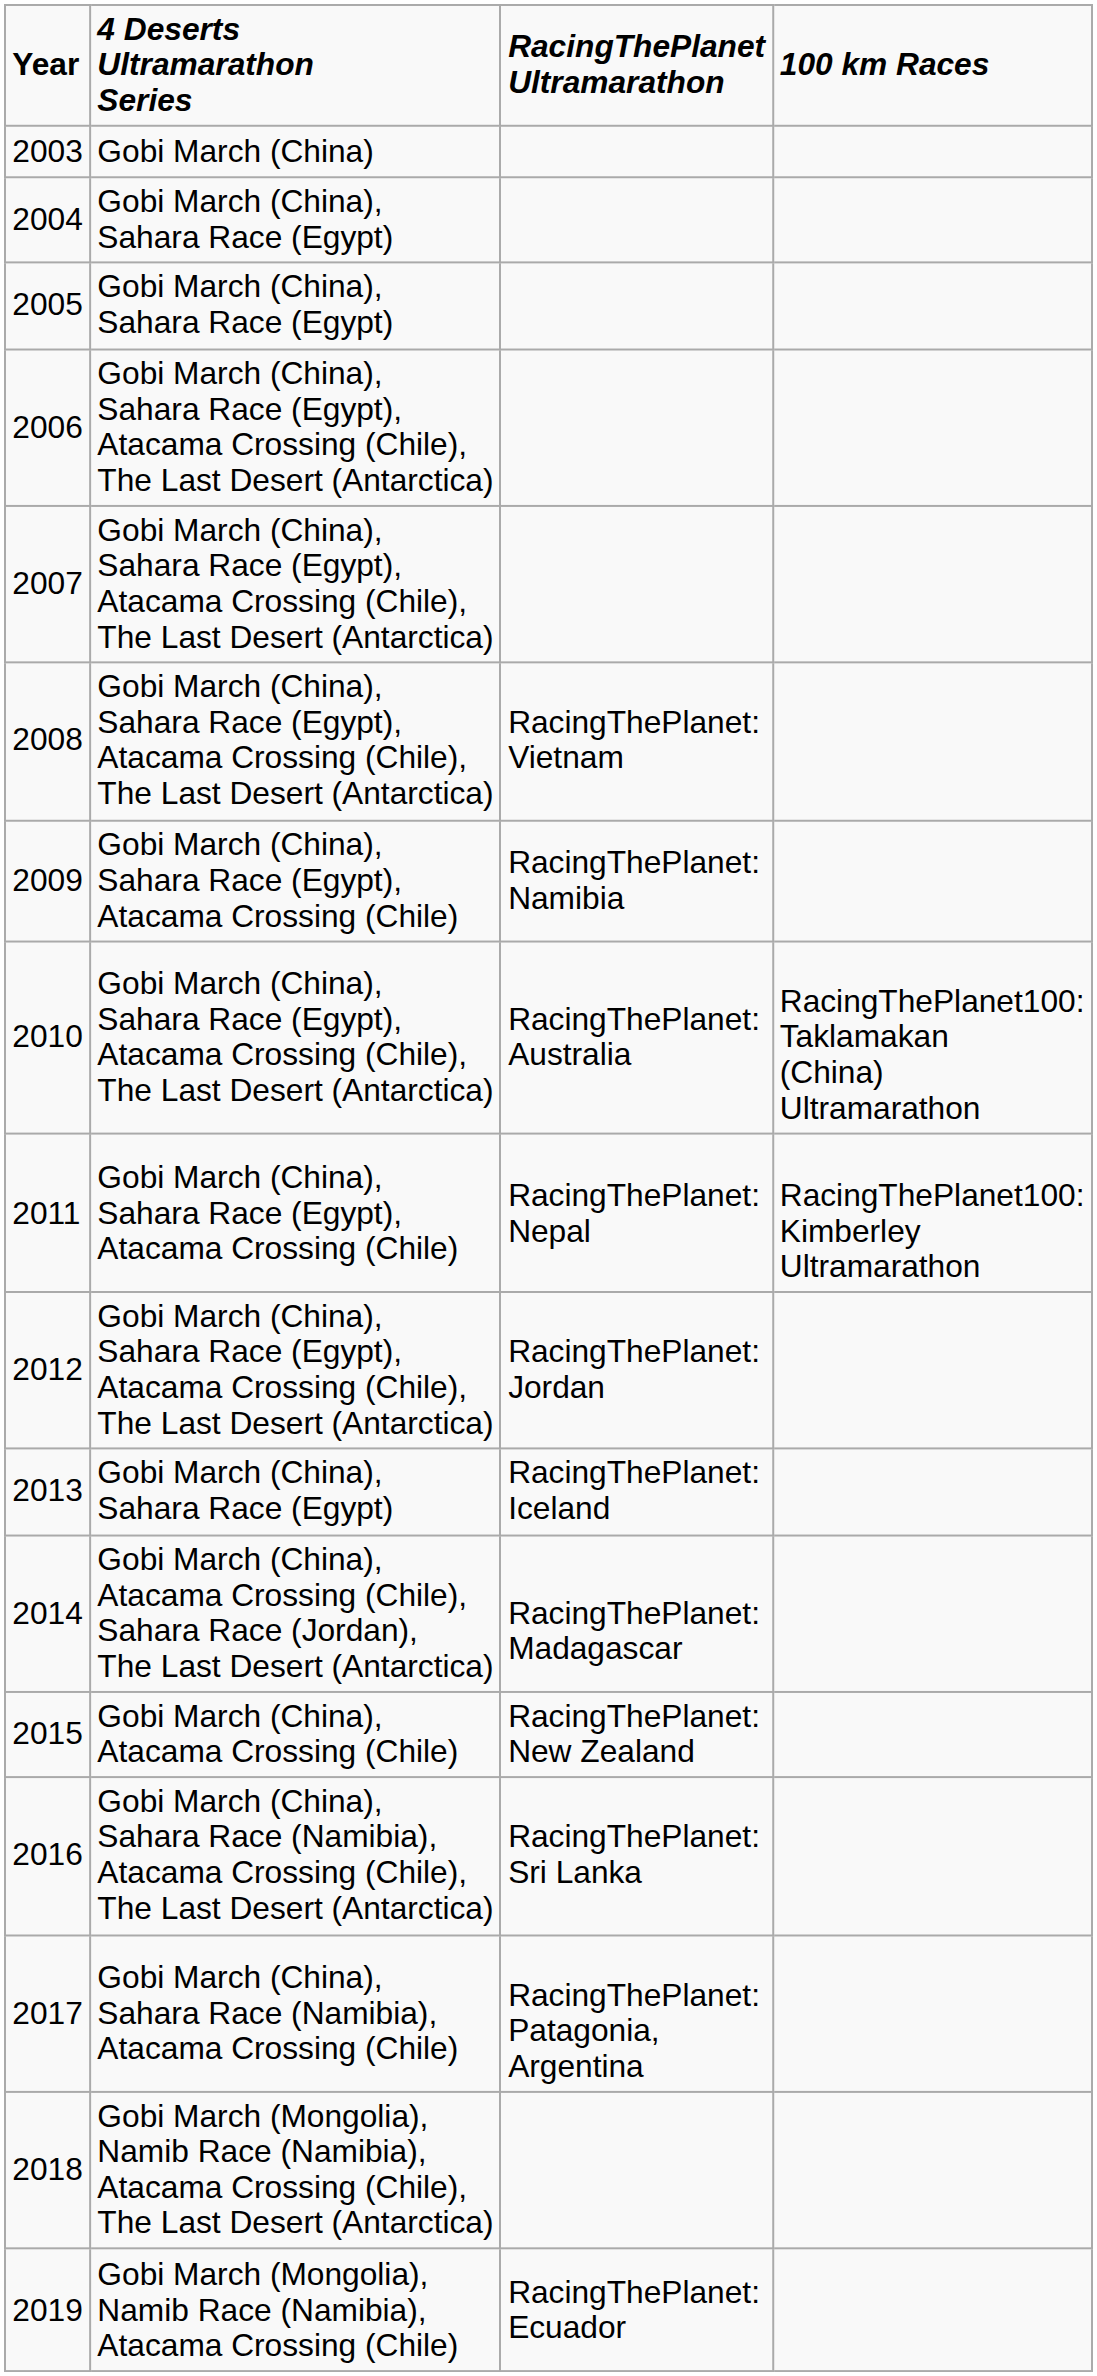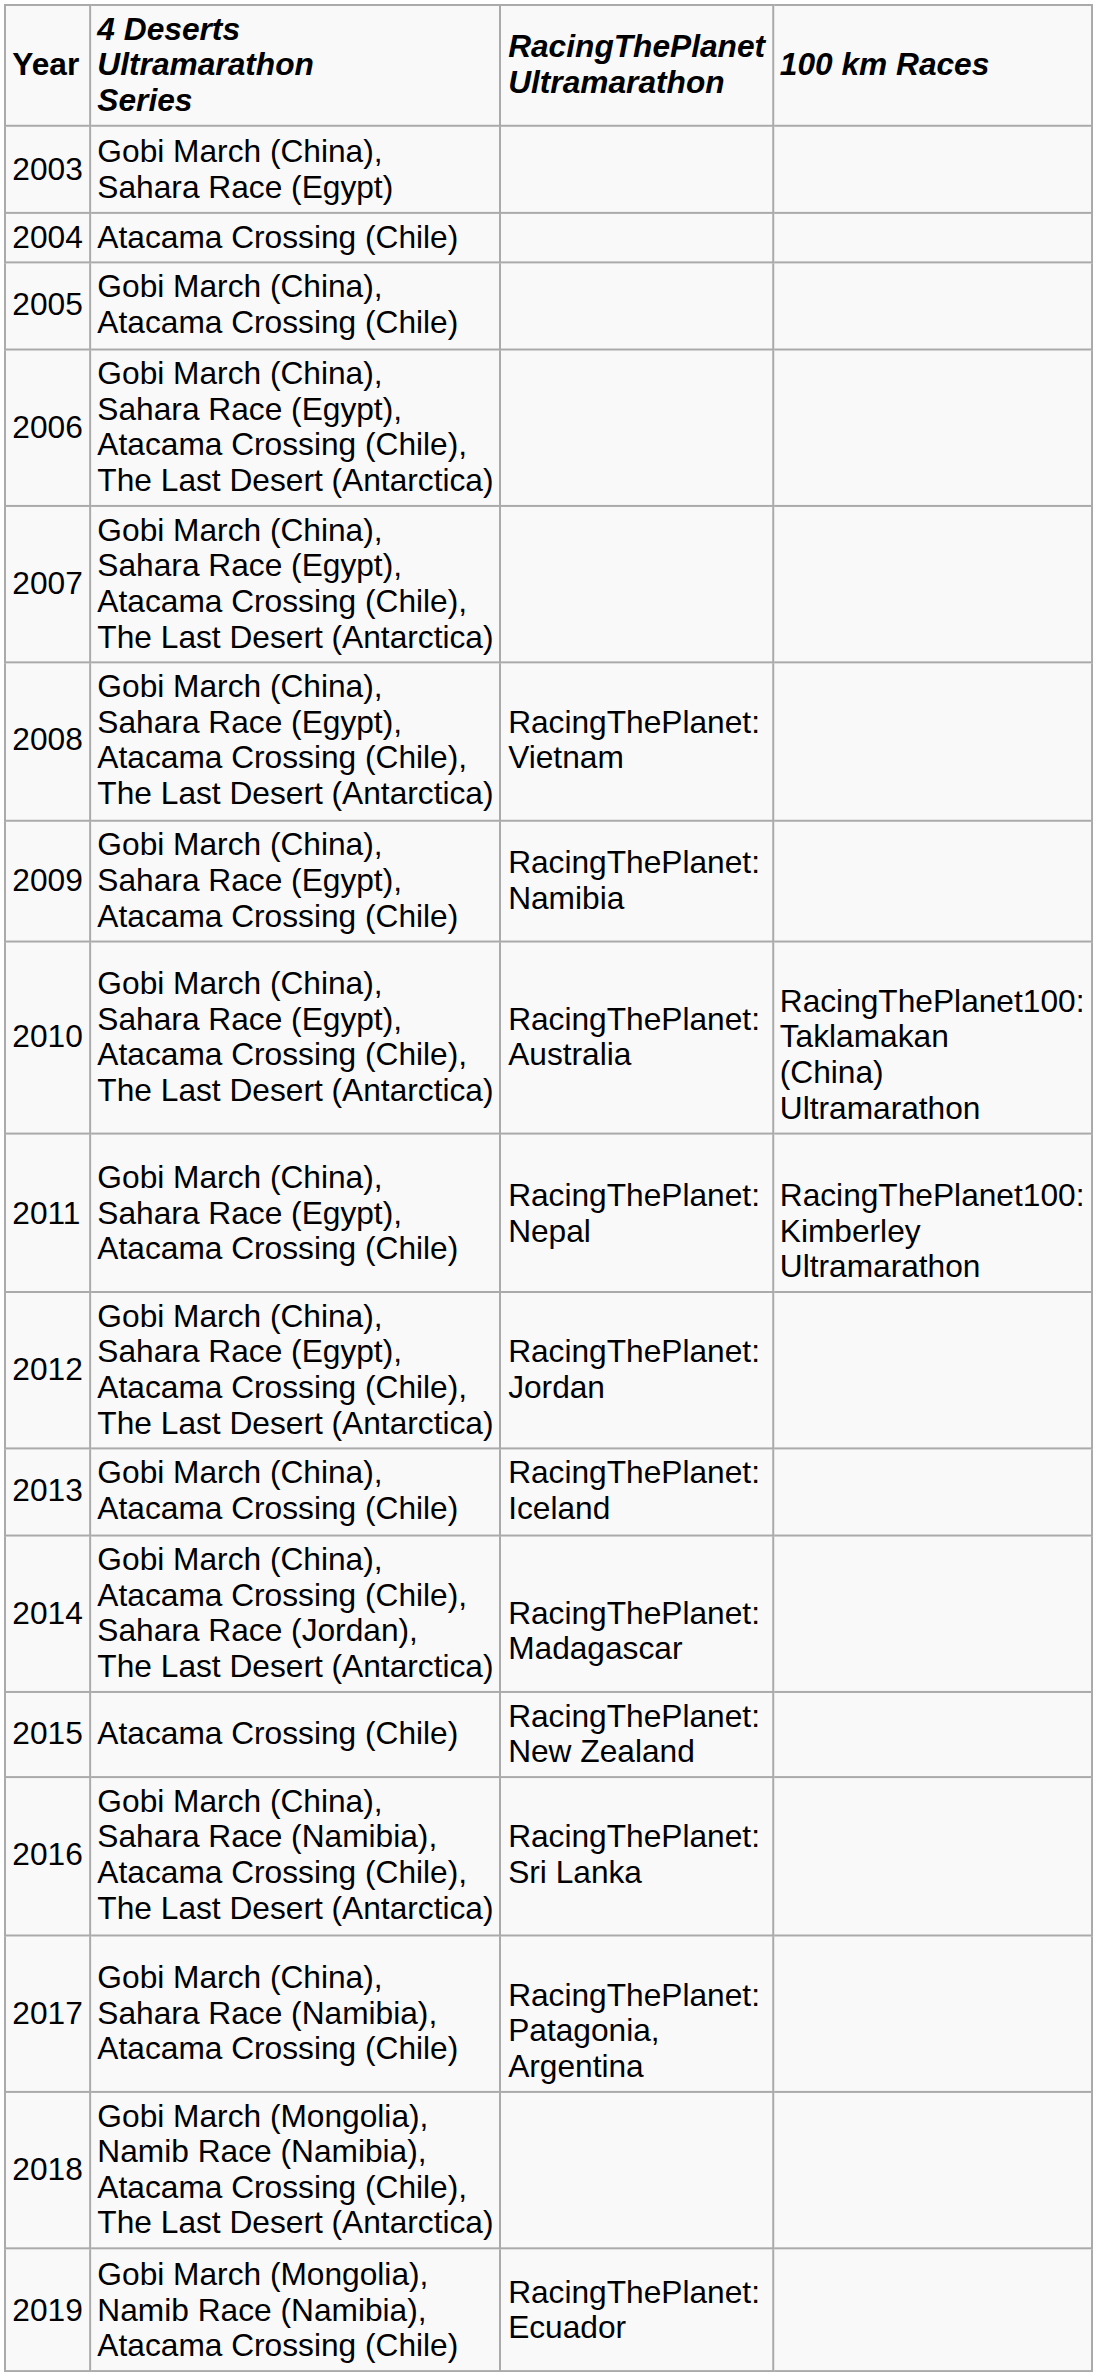(236, 151) Gobi March (China) -> (245, 168) Gobi March (China), Sahara Race (Egypt)
(245, 219) Gobi March (China), Sahara Race (Egypt) -> (278, 237) Atacama Crossing (Chile)
(245, 305) Gobi March (China), Sahara Race (Egypt) -> (278, 305) Gobi March (China), Atacama Crossing (Chile)
(245, 1491) Gobi March (China), Sahara Race (Egypt) -> (278, 1491) Gobi March (China), Atacama Crossing (Chile)
(278, 1734) Gobi March (China), Atacama Crossing (Chile) -> (278, 1734) Atacama Crossing (Chile)
